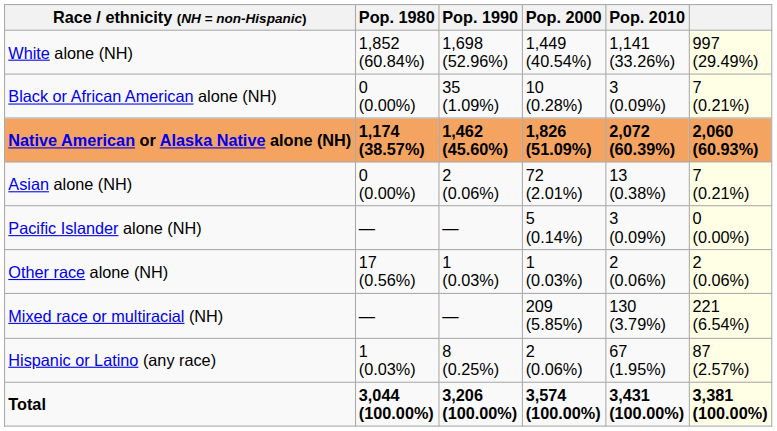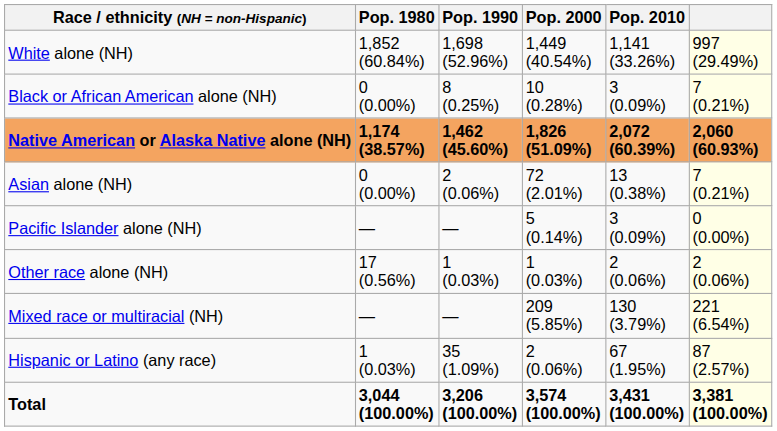(471, 96) 35 (1.09%) -> (471, 96) 8 (0.25%)
(471, 360) 8 (0.25%) -> (471, 360) 35 (1.09%)
